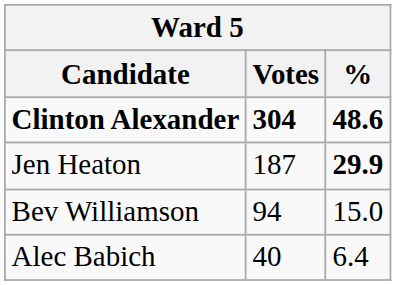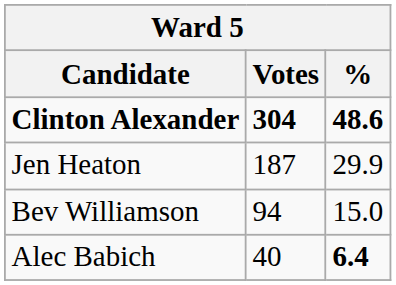(358, 165) bold -> (358, 165) normal
(351, 257) normal -> (351, 257) bold
